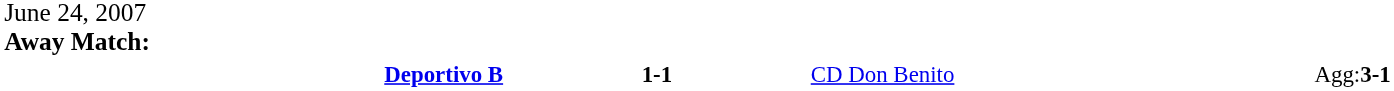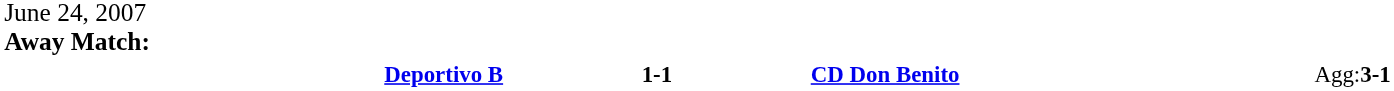(883, 74) normal -> (885, 74) bold
